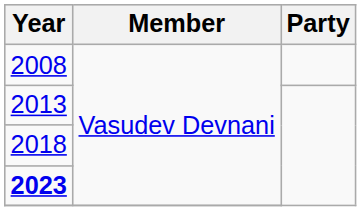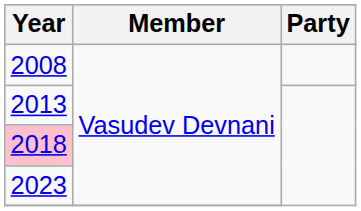(39, 144) no background -> (39, 144) pink background
(39, 184) bold -> (39, 184) normal
